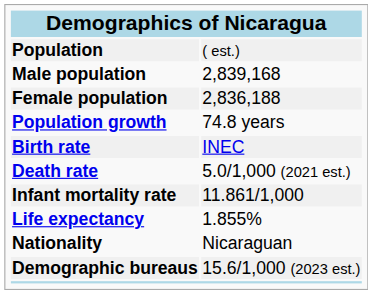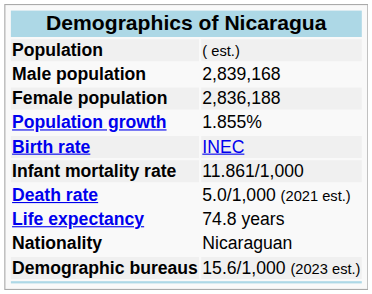(243, 122) 74.8 years -> (232, 122) 1.855%
rows swapped: (55, 171) <-> (94, 195)
(232, 219) 1.855% -> (243, 219) 74.8 years
